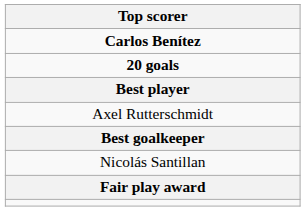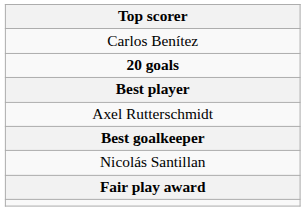(153, 41) bold -> (153, 41) normal
